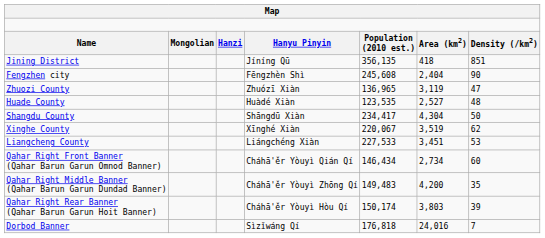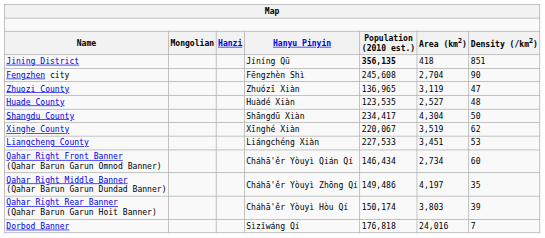(379, 61) normal -> (379, 61) bold
(431, 75) 2,404 -> (431, 75) 2,704
(379, 184) 149,483 -> (379, 184) 149,486
(431, 184) 4,200 -> (431, 184) 4,197
